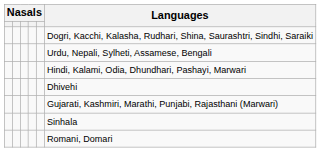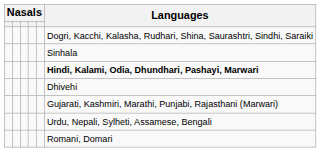(129, 53) Urdu, Nepali, Sylheti, Assamese, Bengali -> (62, 53) Sinhala
(146, 70) normal -> (153, 69) bold
(62, 122) Sinhala -> (129, 122) Urdu, Nepali, Sylheti, Assamese, Bengali
